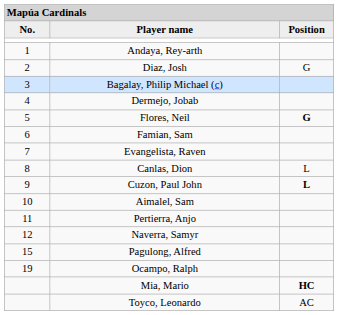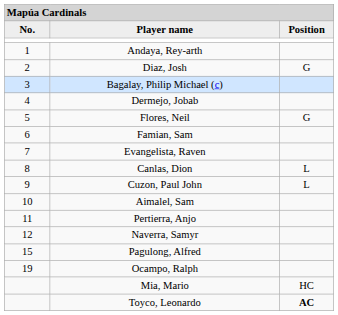(307, 118) bold -> (307, 118) normal
(307, 185) bold -> (307, 185) normal
(307, 285) bold -> (307, 285) normal
(307, 302) normal -> (307, 302) bold
